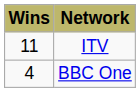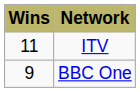(29, 73) 4 -> (29, 73) 9
